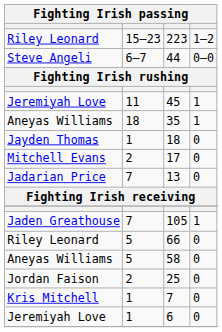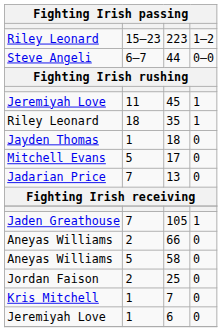(60, 120) Aneyas Williams -> (53, 120) Riley Leonard
(129, 159) 2 -> (129, 159) 5
(53, 240) Riley Leonard -> (60, 240) Aneyas Williams
(129, 240) 5 -> (129, 240) 2
